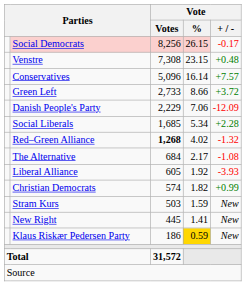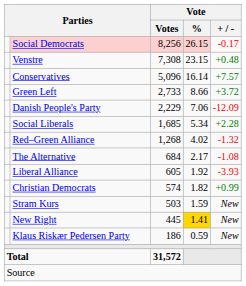(169, 140) bold -> (169, 140) normal
(199, 220) no background -> (199, 220) gold background
(199, 236) gold background -> (199, 236) no background
